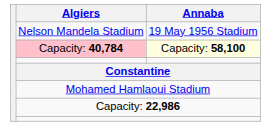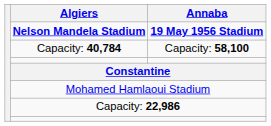(81, 31) normal -> (79, 31) bold
(203, 31) normal -> (207, 31) bold
(81, 48) pink background -> (79, 48) no background
(203, 48) lightyellow background -> (207, 48) no background
